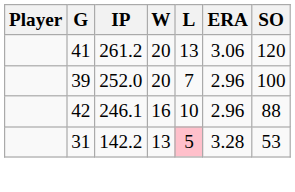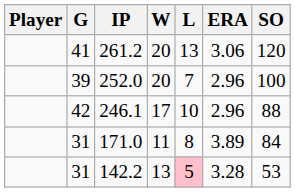(161, 111) 16 -> (161, 111) 17
+ row: (121, 141)
